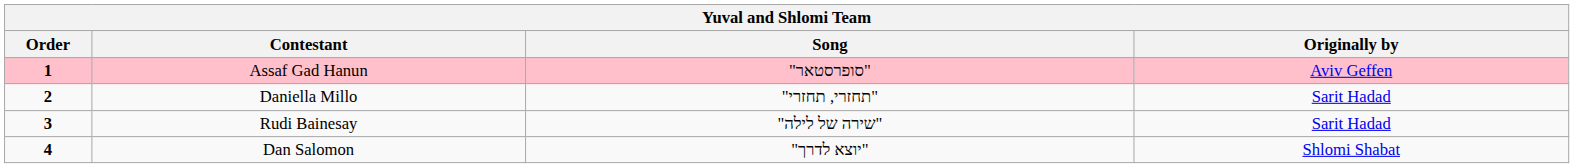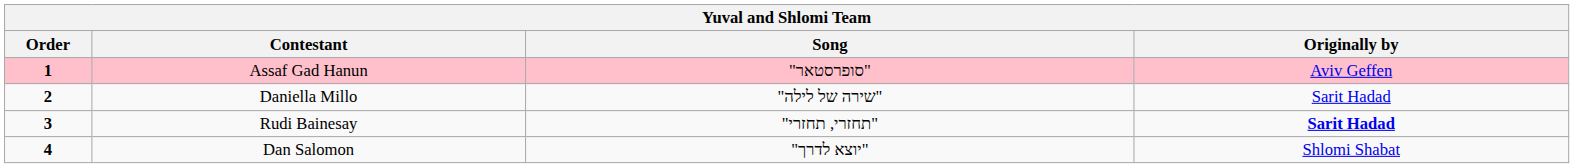(830, 96) "תחזרי, תחזרי" -> (830, 96) "שירה של לילה"
(830, 123) "שירה של לילה" -> (830, 123) "תחזרי, תחזרי"
(1351, 123) normal -> (1351, 123) bold
